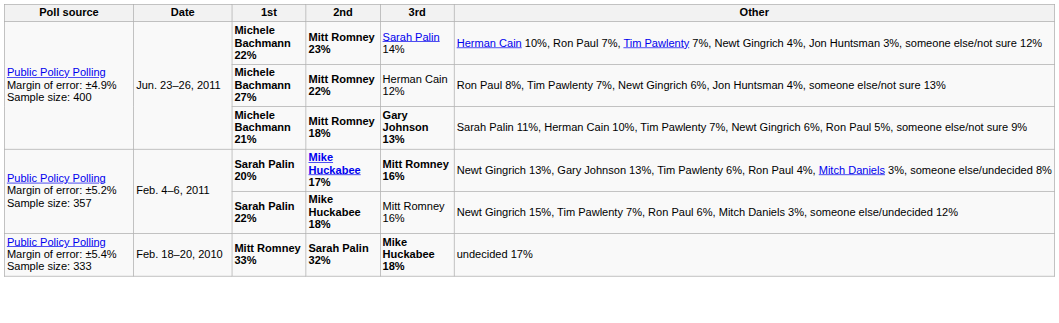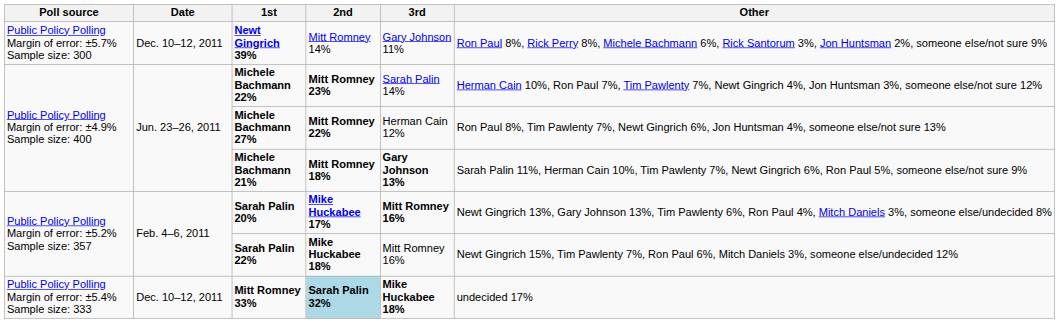+ row: (257, 43)
(179, 254) Feb. 18–20, 2010 -> (179, 297) Dec. 10–12, 2011
(339, 254) no background -> (339, 297) lightblue background
